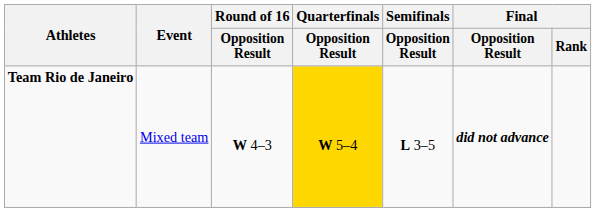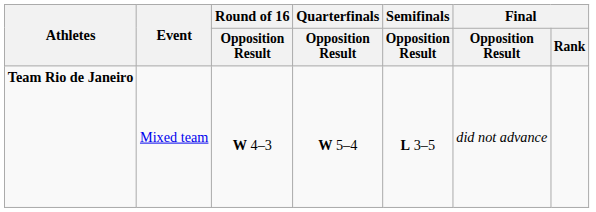(338, 145) gold background -> (338, 145) no background
(503, 137) bold -> (502, 137) normal
